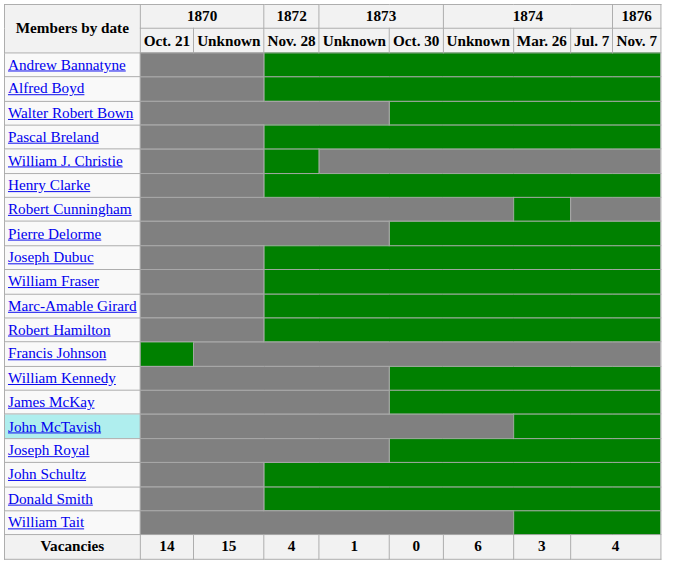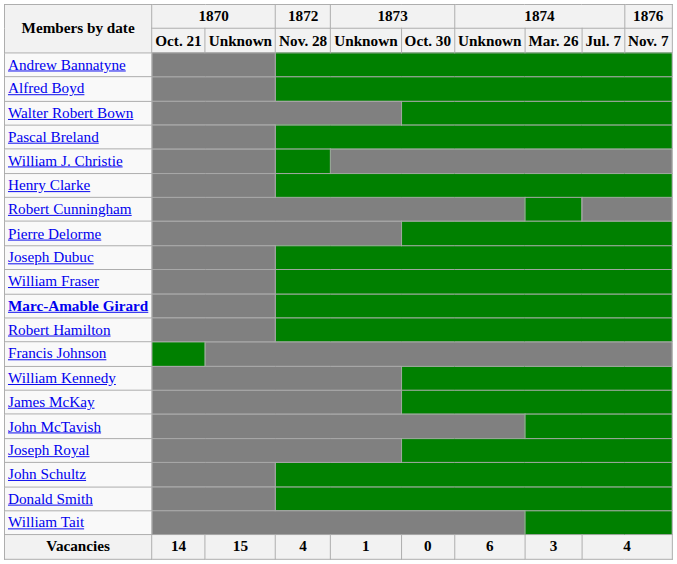(72, 305) normal -> (78, 305) bold
(55, 426) paleturquoise background -> (55, 426) no background
